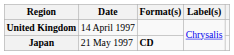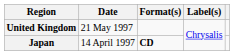(108, 27) 14 April 1997 -> (107, 27) 21 May 1997
(107, 43) 21 May 1997 -> (108, 43) 14 April 1997
